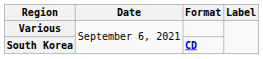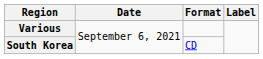(191, 45) bold -> (191, 45) normal
